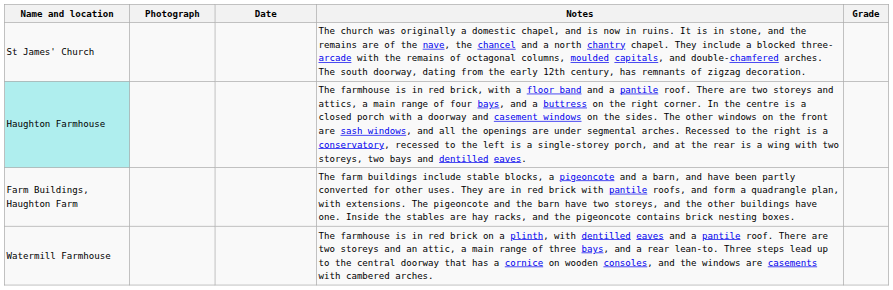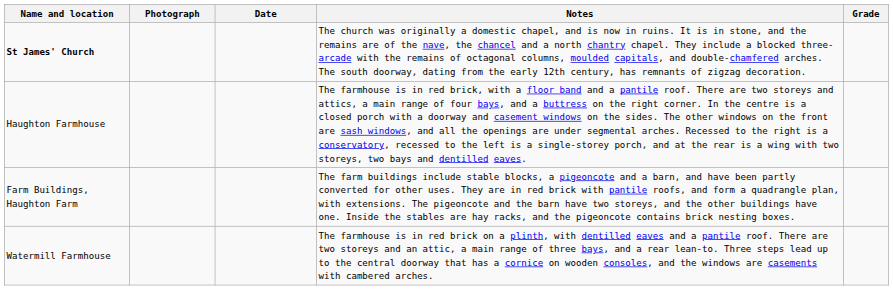(50, 52) normal -> (50, 52) bold
(56, 124) paleturquoise background -> (56, 124) no background
